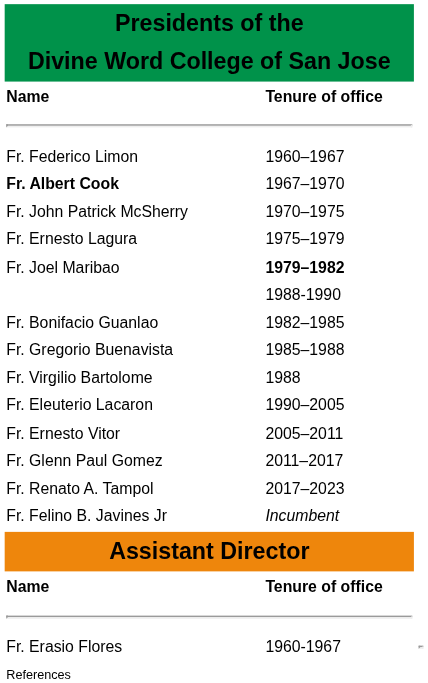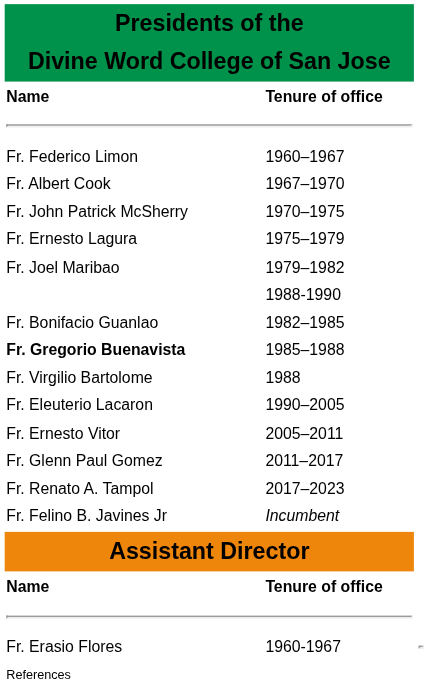(63, 184) bold -> (59, 184) normal
(305, 267) bold -> (305, 267) normal
(90, 350) normal -> (96, 350) bold
